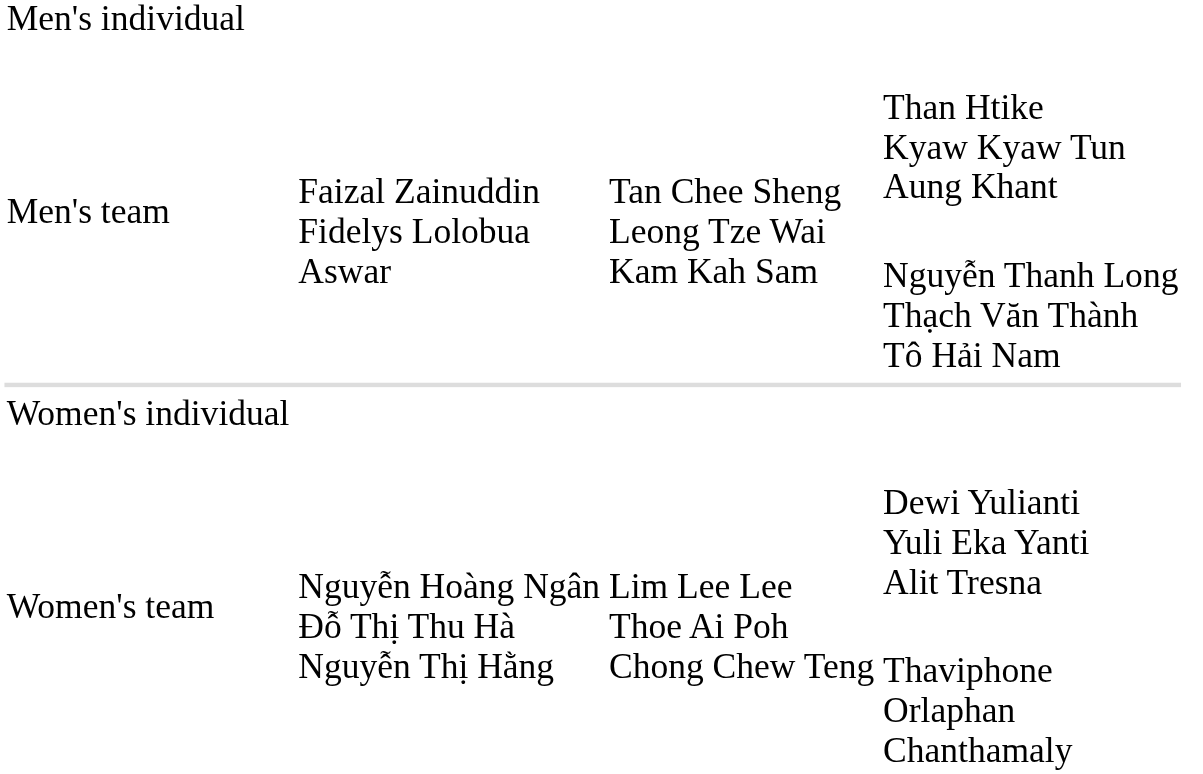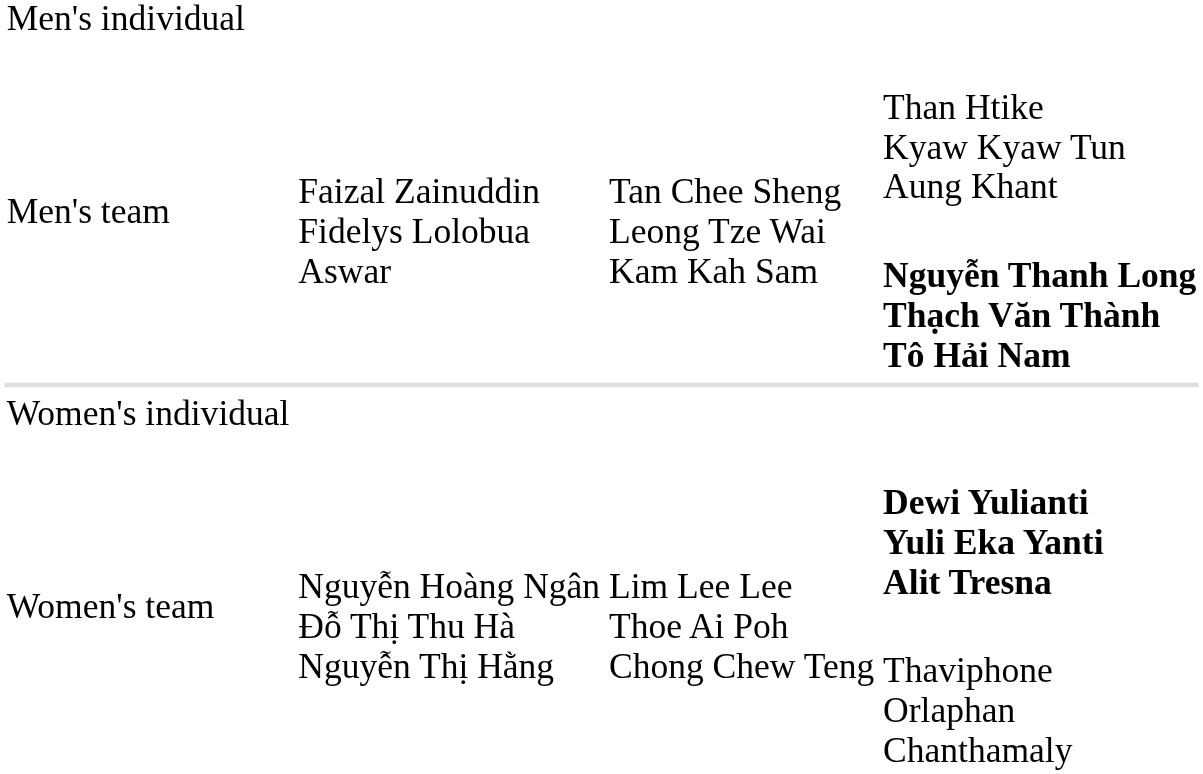(1031, 315) normal -> (1040, 315) bold
(986, 541) normal -> (993, 541) bold
